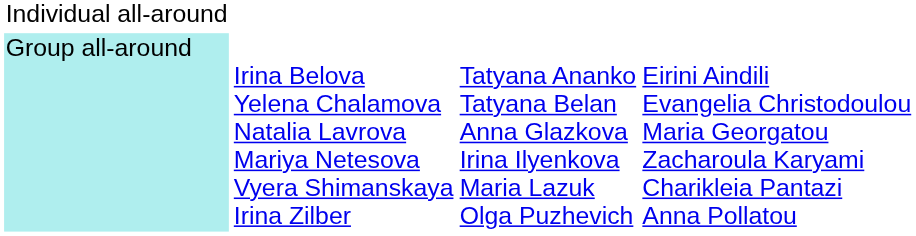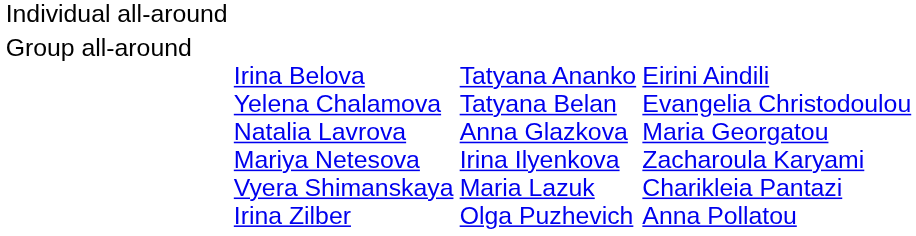(99, 48) paleturquoise background -> (99, 48) no background
